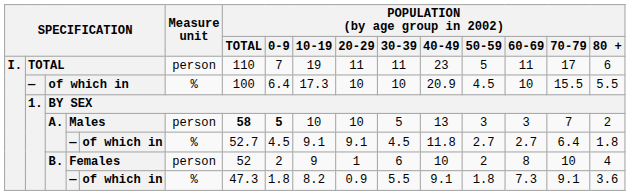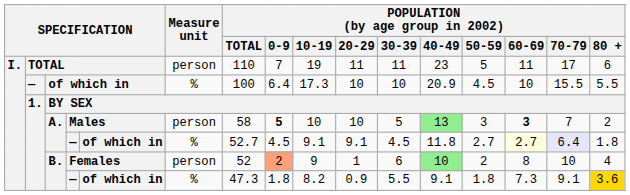(244, 123) bold -> (244, 123) normal
(441, 123) no background -> (441, 123) lightgreen background
(526, 123) normal -> (526, 123) bold
(526, 142) no background -> (526, 142) lightyellow background
(569, 142) no background -> (569, 142) lavender background
(279, 161) no background -> (279, 161) lightsalmon background
(441, 161) no background -> (441, 161) lightgreen background
(607, 181) no background -> (607, 181) gold background
